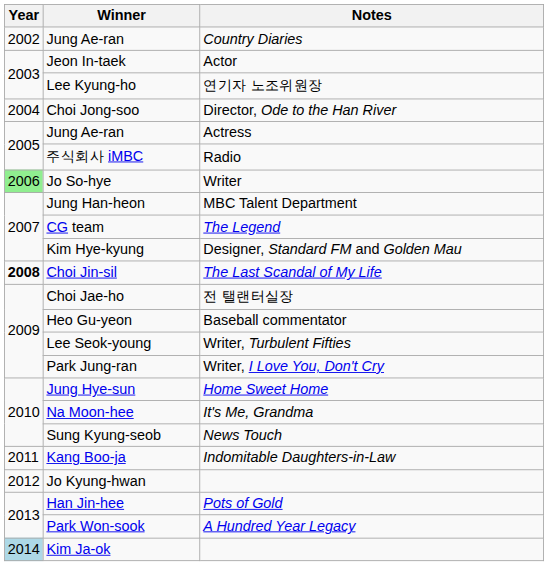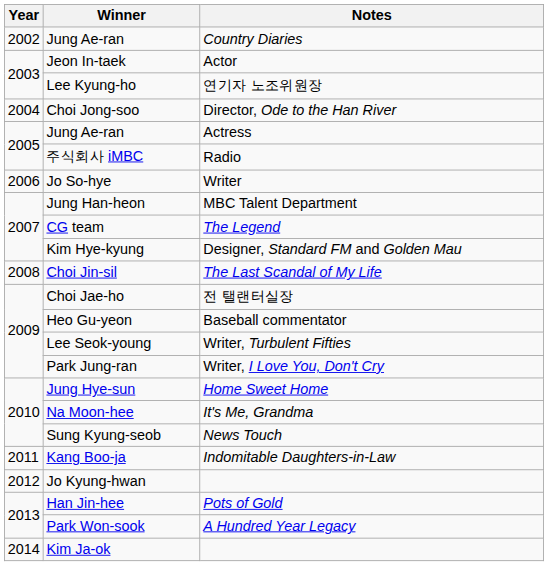(24, 181) lightgreen background -> (24, 181) no background
(24, 272) bold -> (24, 272) normal
(24, 549) lightblue background -> (24, 549) no background
